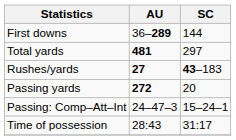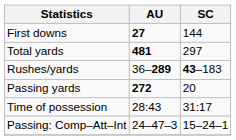(151, 32) 36–289 -> (138, 32) 27
(138, 70) 27 -> (151, 70) 36–289
rows swapped: (67, 107) <-> (57, 125)
